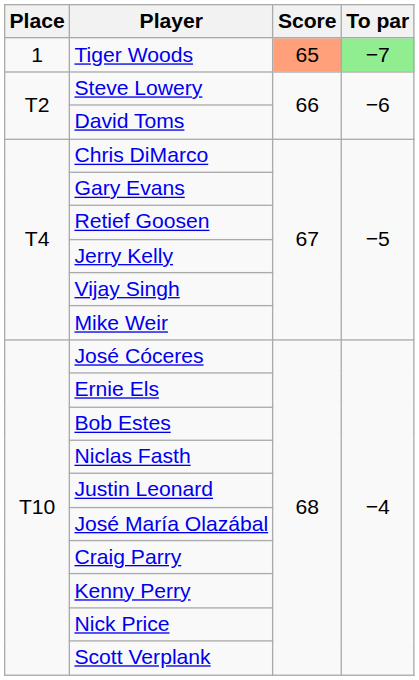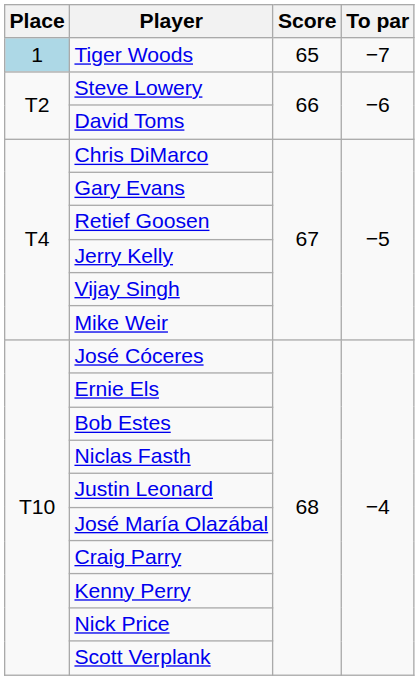(37, 54) no background -> (37, 54) lightblue background
(307, 54) lightsalmon background -> (307, 54) no background
(378, 54) lightgreen background -> (378, 54) no background
